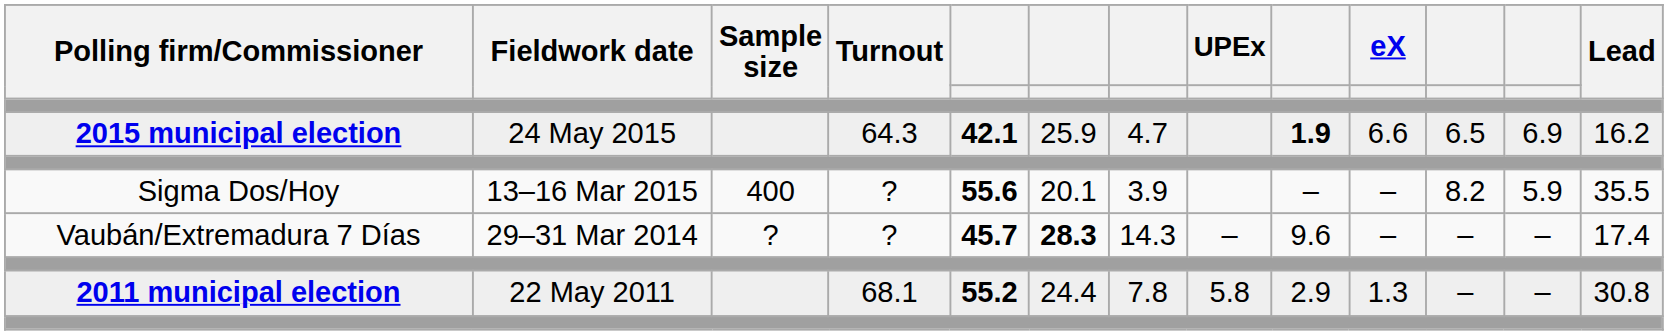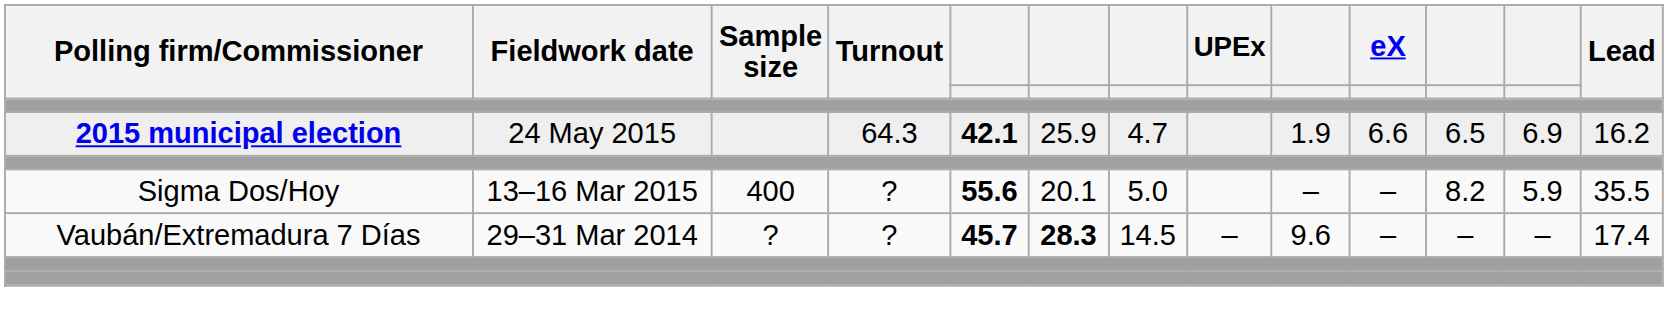(1311, 133) bold -> (1311, 133) normal
(1148, 191) 3.9 -> (1148, 191) 5.0
(1148, 235) 14.3 -> (1148, 235) 14.5
- row: (238, 293)
